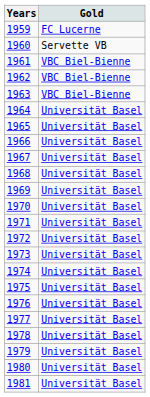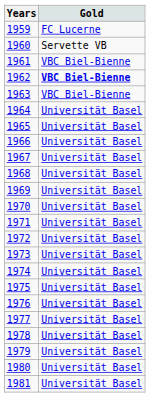(86, 78) normal -> (86, 78) bold
